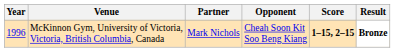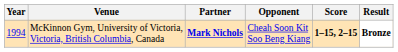(16, 34) 1996 -> (16, 34) 1994
(214, 34) normal -> (215, 34) bold
